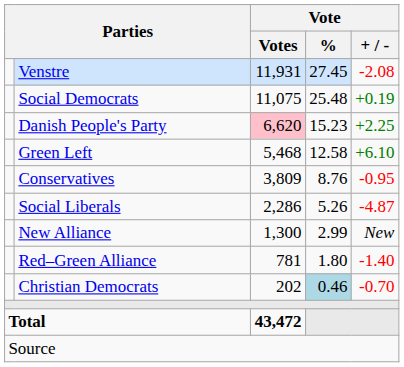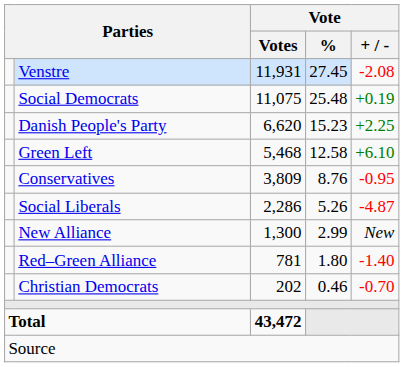(282, 125) pink background -> (282, 125) no background
(333, 286) lightblue background -> (333, 286) no background
